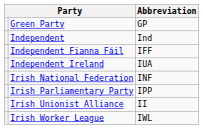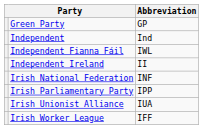(145, 51) IFF -> (145, 51) IWL
(145, 64) IUA -> (142, 64) II
(142, 104) II -> (145, 104) IUA
(145, 118) IWL -> (145, 118) IFF
